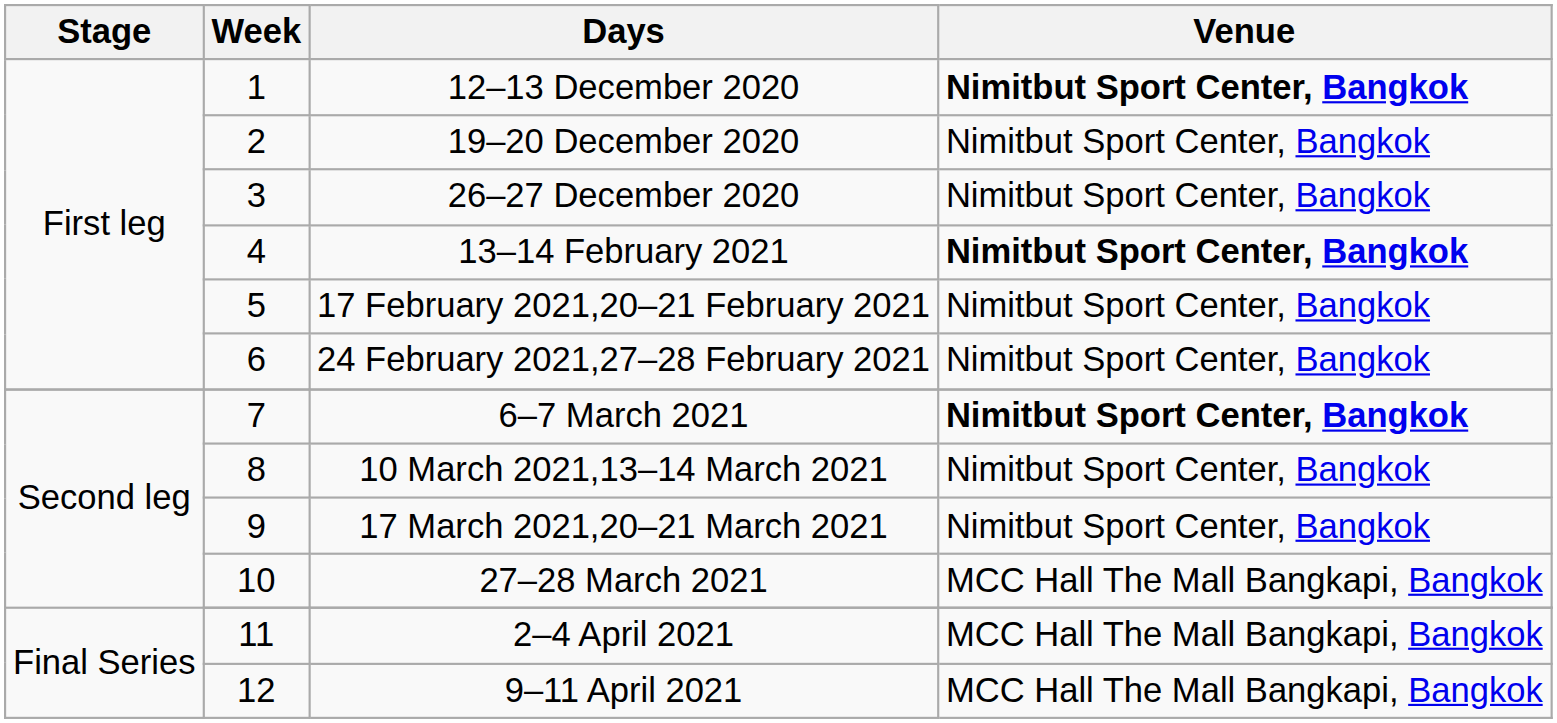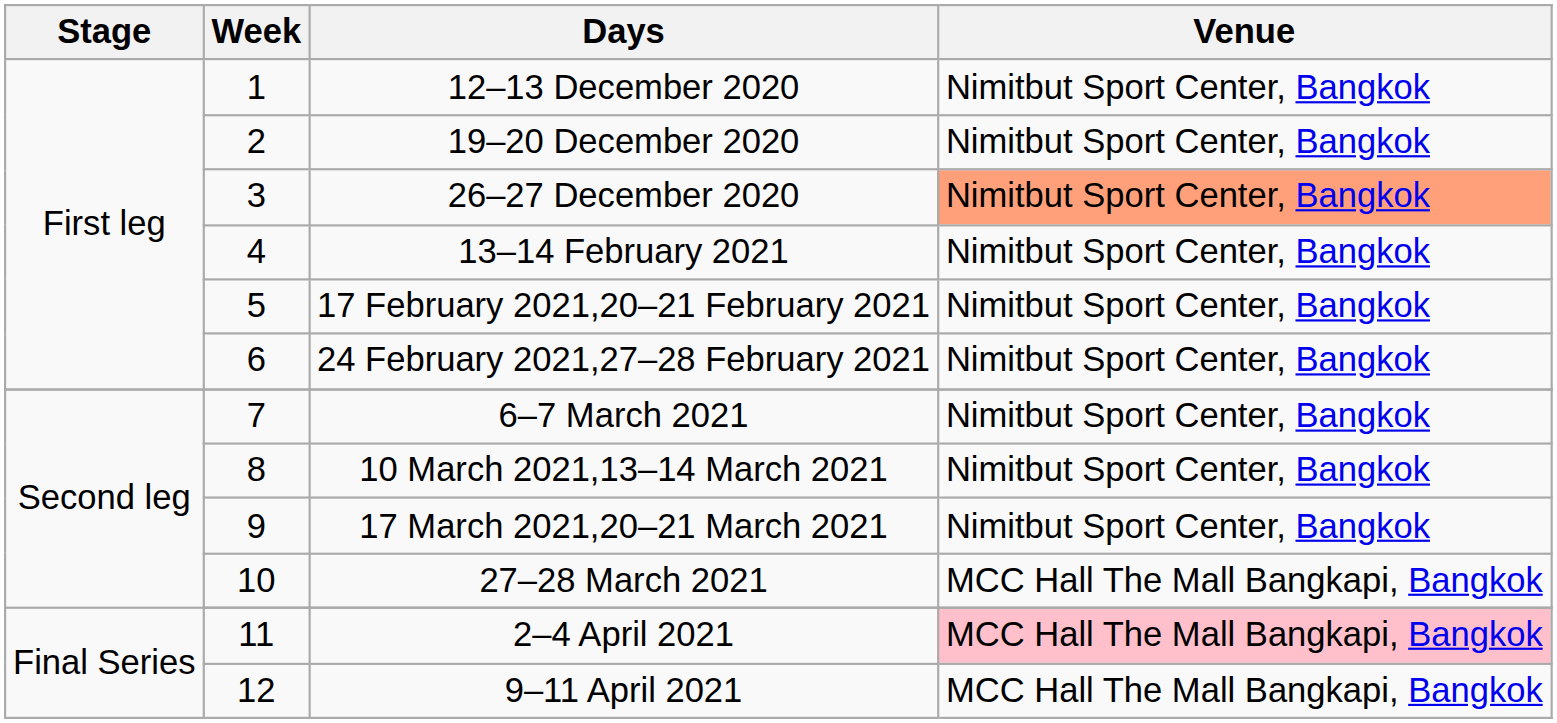(1207, 86) bold -> (1188, 86) normal
(1188, 196) no background -> (1188, 196) lightsalmon background
(1207, 251) bold -> (1188, 251) normal
(1207, 415) bold -> (1188, 415) normal
(1244, 634) no background -> (1244, 634) pink background
